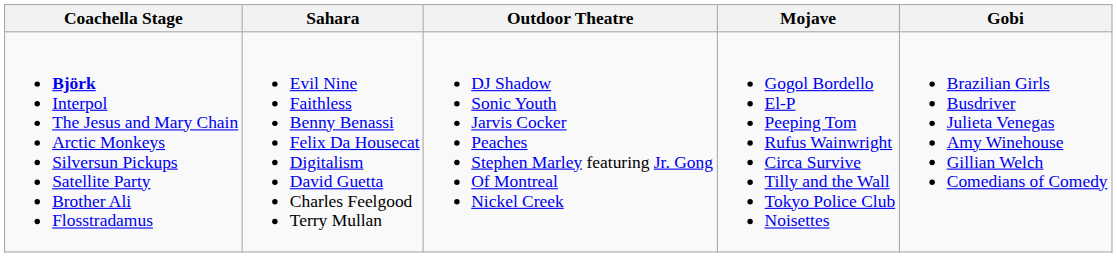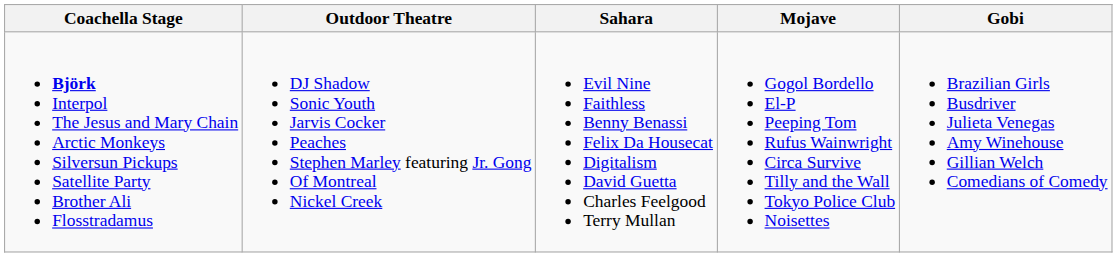columns swapped: (570, 18) <-> (333, 18)
